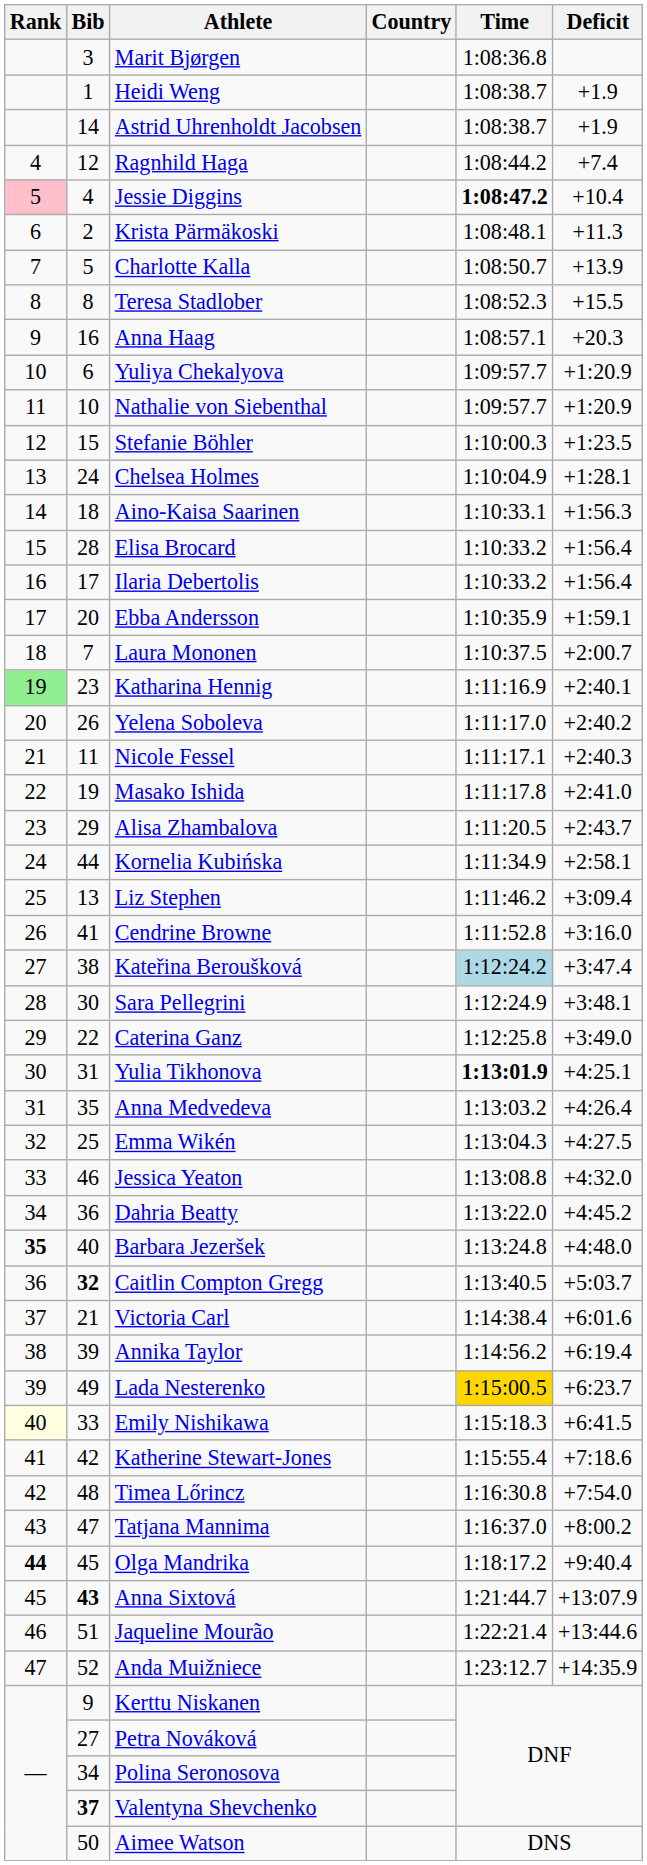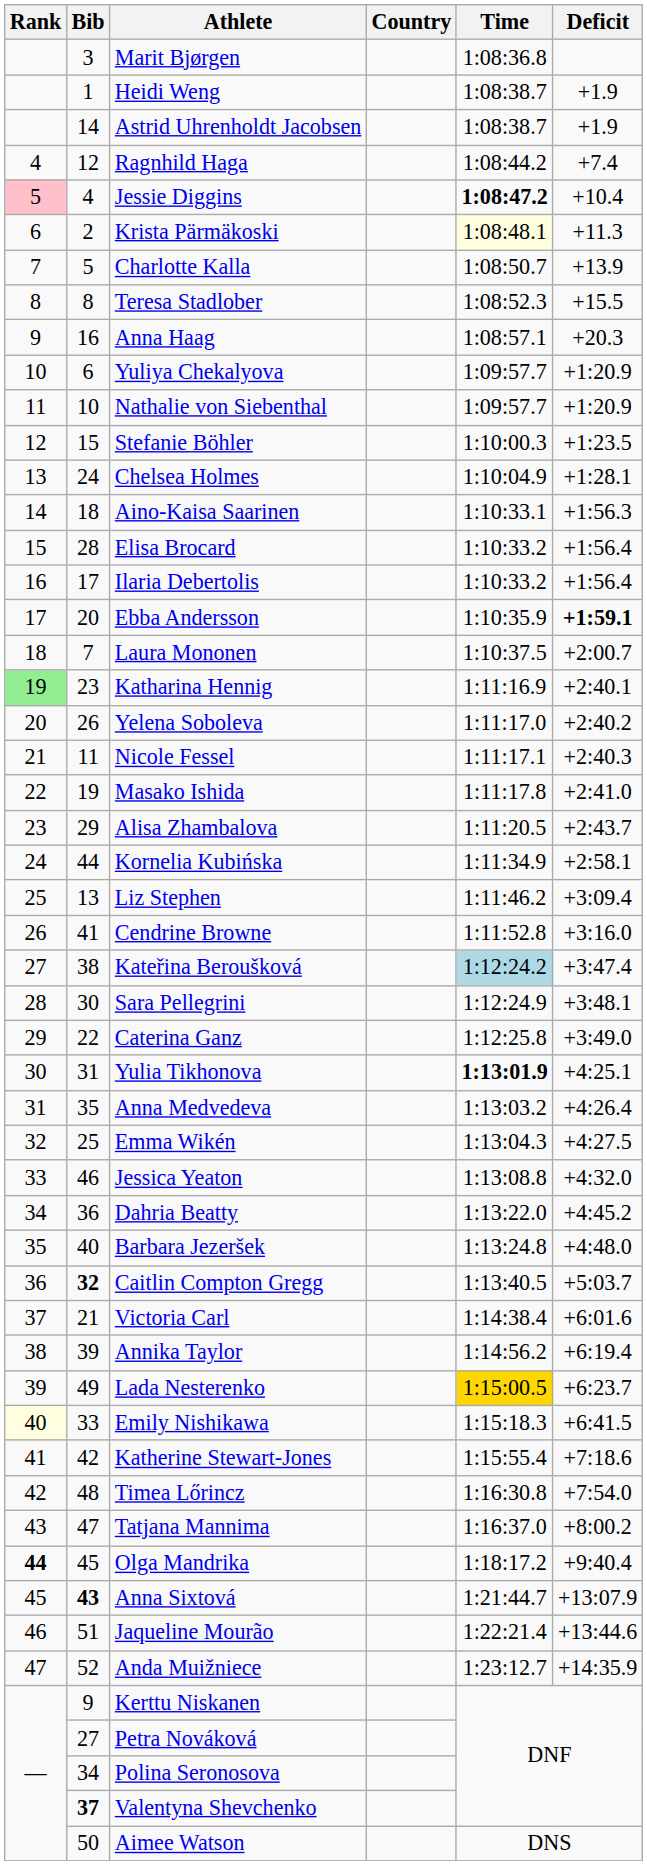(505, 232) no background -> (505, 232) lightyellow background
(598, 617) normal -> (598, 617) bold
(36, 1247) bold -> (36, 1247) normal
